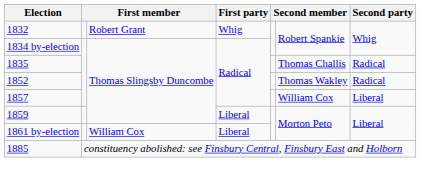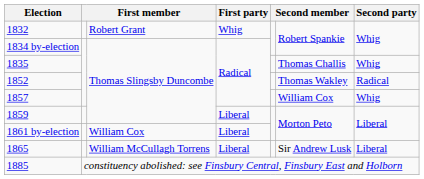(369, 64) Radical -> (368, 64) Whig
(368, 98) Liberal -> (368, 98) Whig
+ row: (18, 149)
